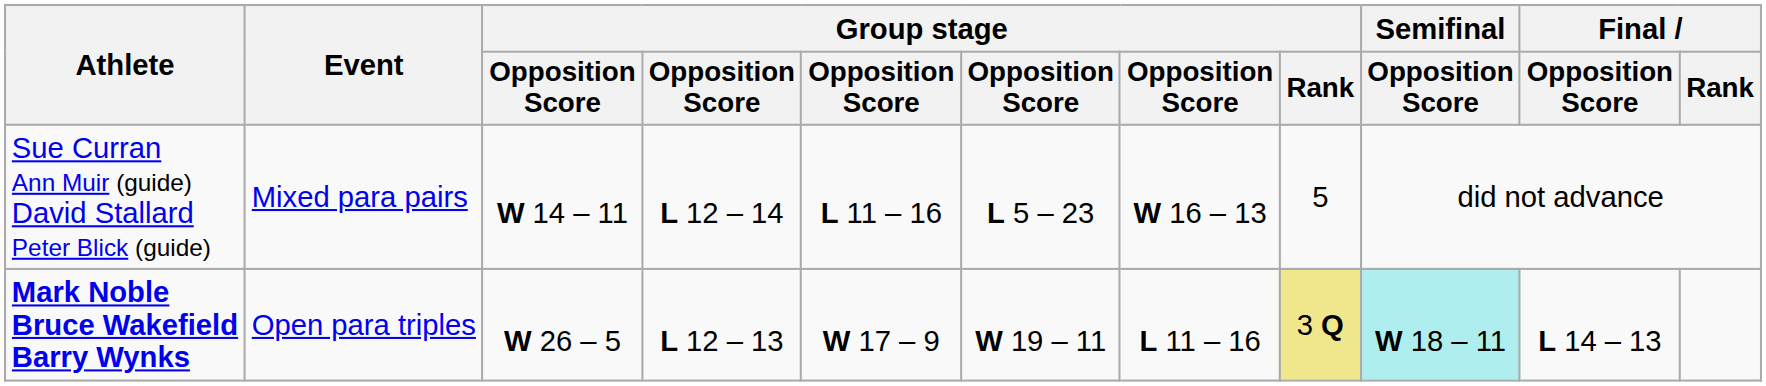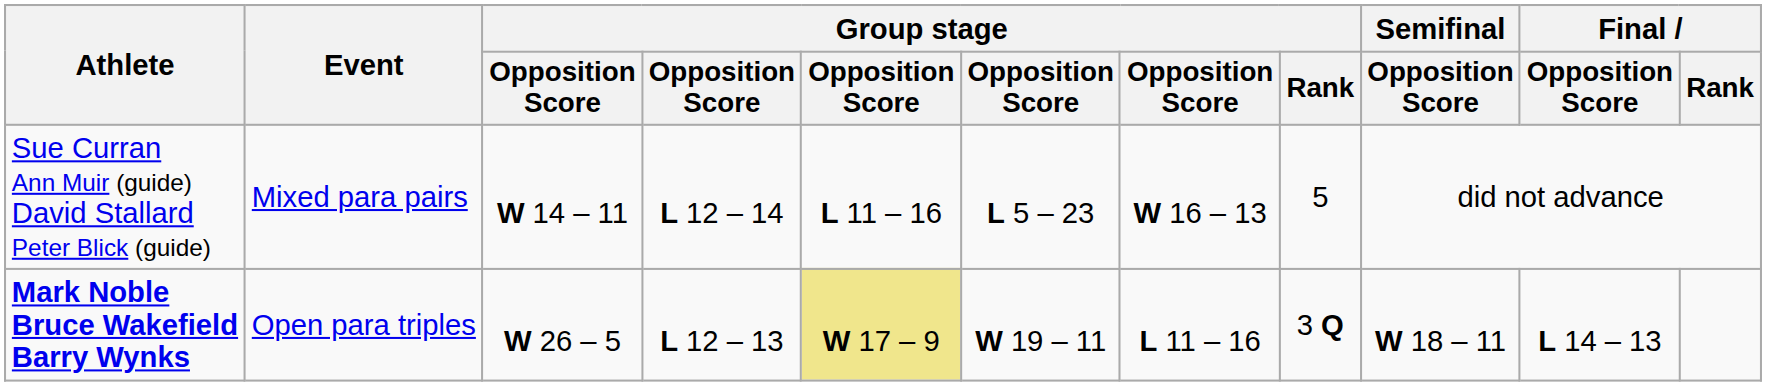(881, 341) no background -> (881, 341) khaki background
(1320, 325) khaki background -> (1320, 325) no background
(1440, 341) paleturquoise background -> (1440, 341) no background
